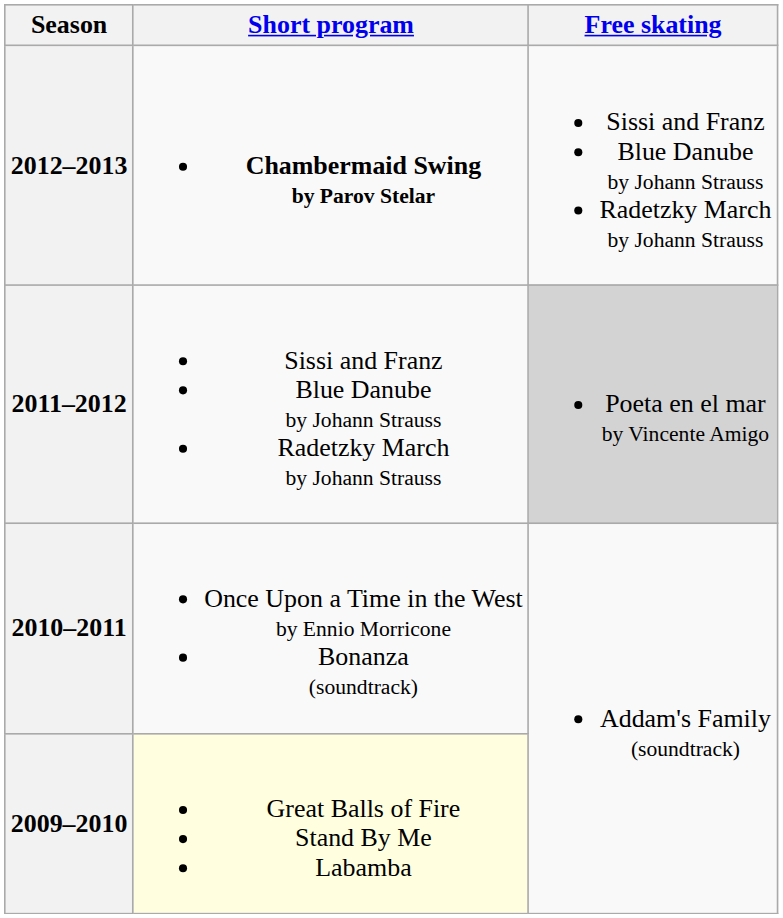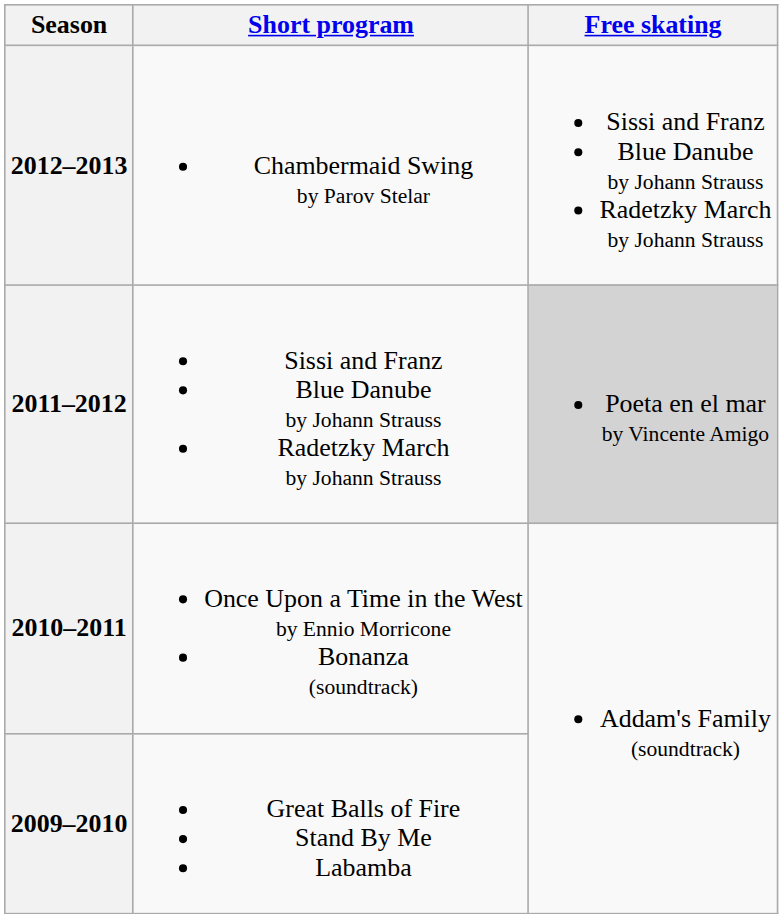(331, 180) bold -> (331, 180) normal
(331, 838) lightyellow background -> (331, 838) no background
